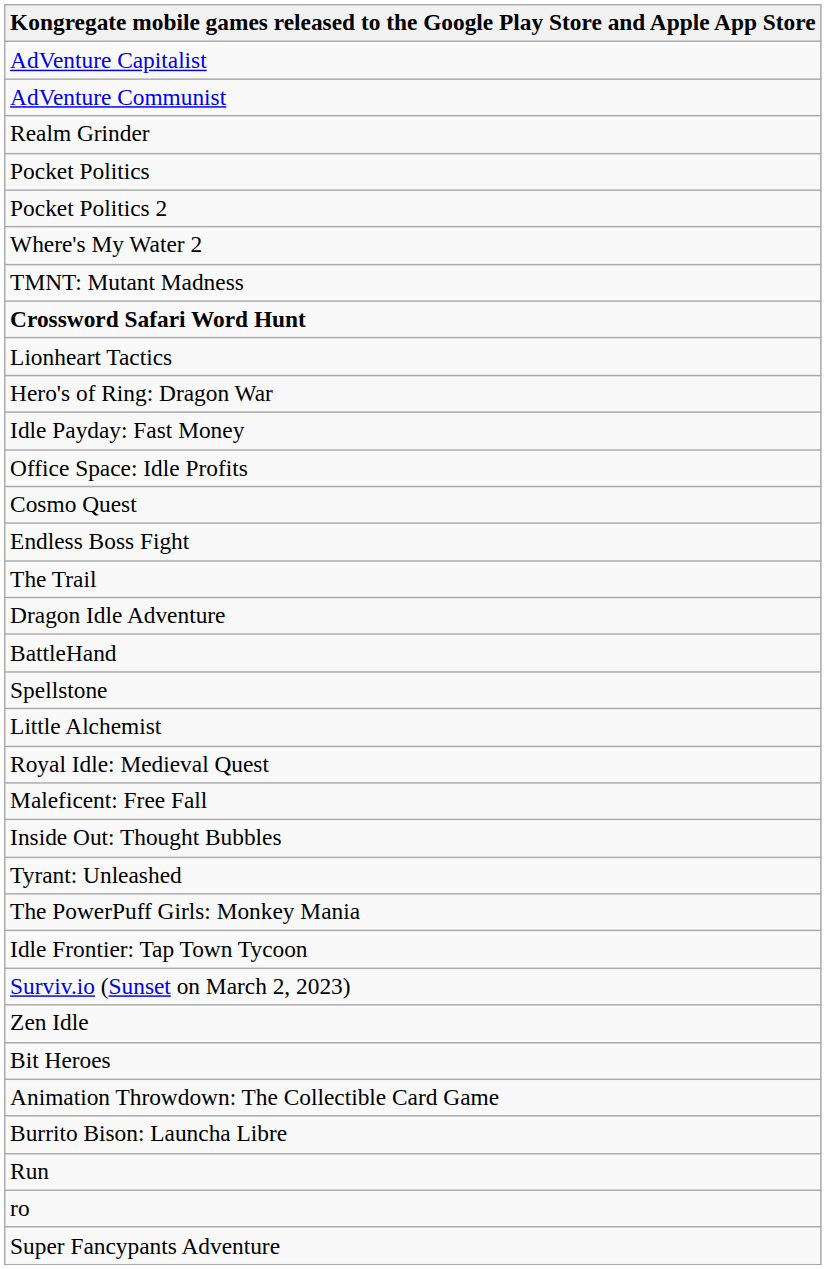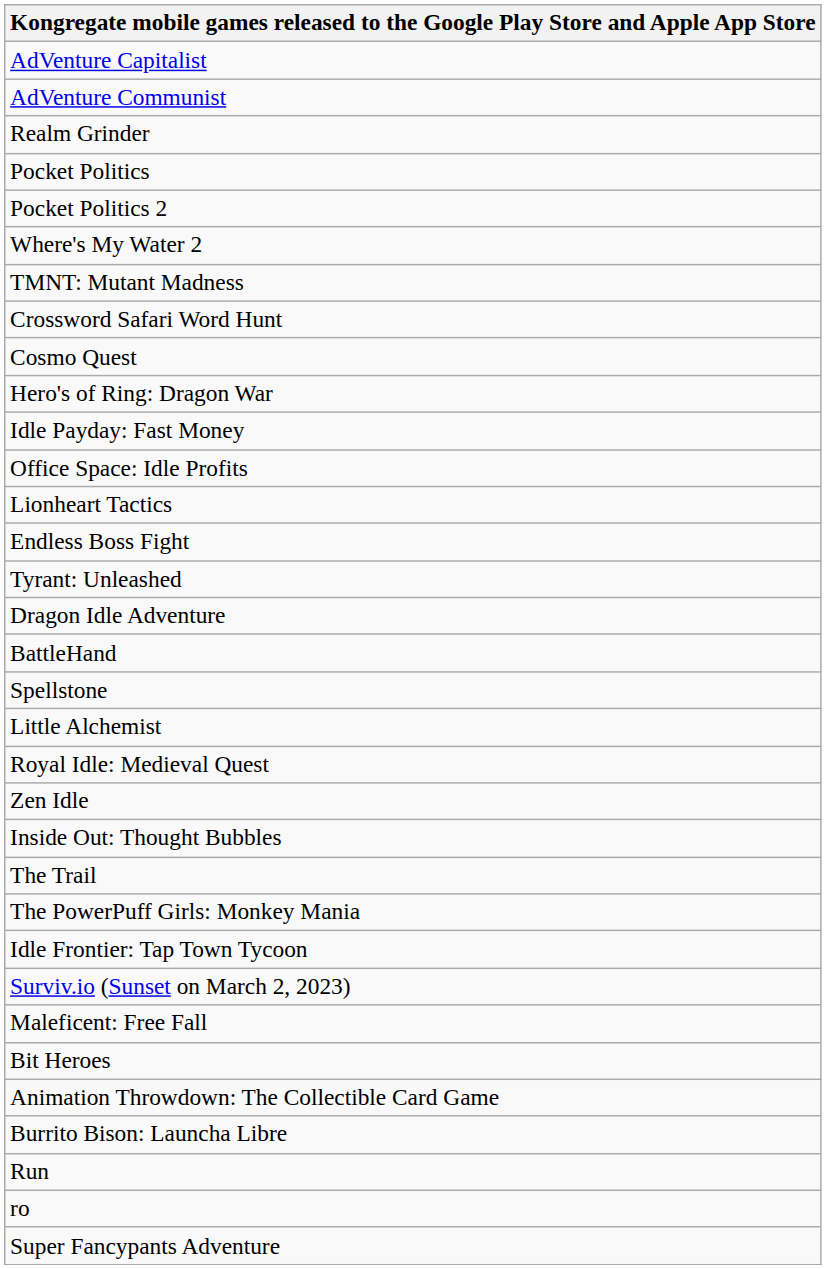(158, 319) bold -> (146, 319) normal
(91, 356) Lionheart Tactics -> (73, 356) Cosmo Quest
(73, 504) Cosmo Quest -> (91, 504) Lionheart Tactics
(53, 578) The Trail -> (96, 578) Tyrant: Unleashed
(109, 801) Maleficent: Free Fall -> (49, 801) Zen Idle
(96, 875) Tyrant: Unleashed -> (53, 875) The Trail
(49, 1023) Zen Idle -> (109, 1023) Maleficent: Free Fall
